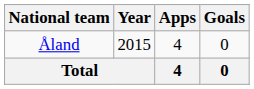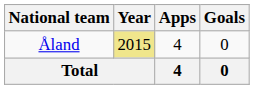(134, 44) no background -> (134, 44) khaki background
